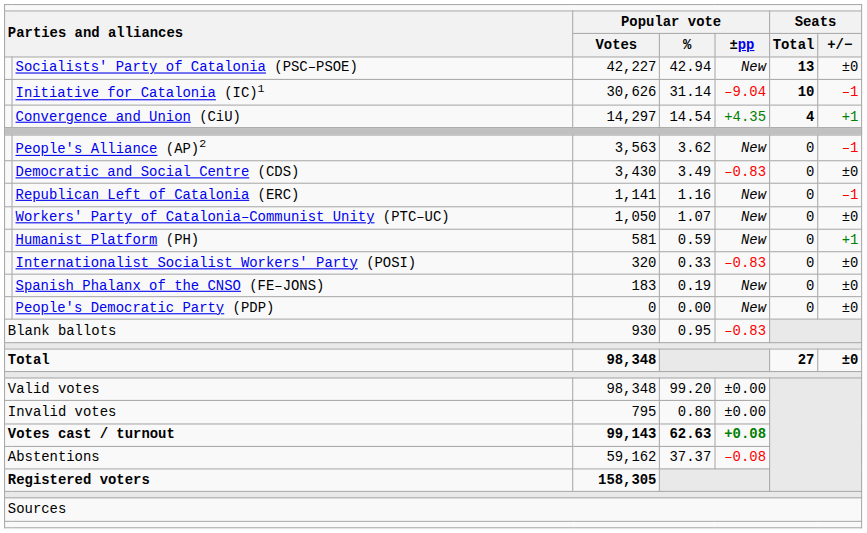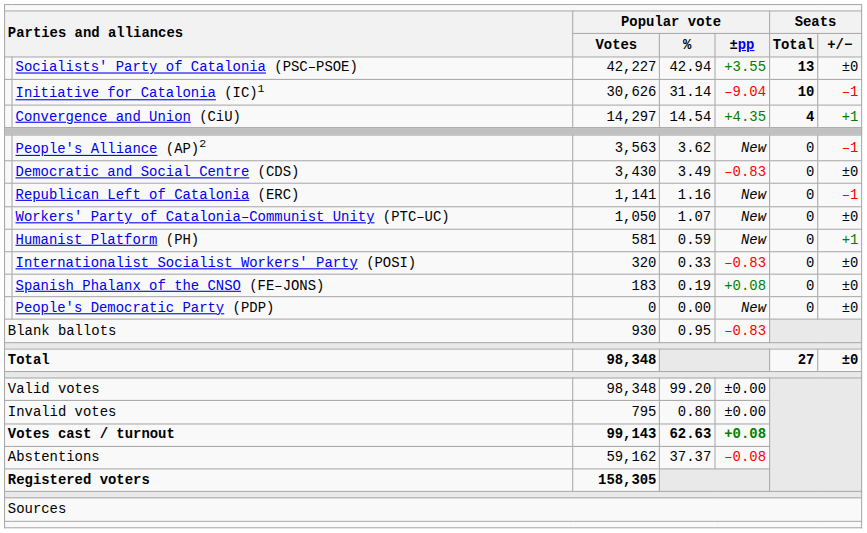(753, 68) New -> (745, 68) +3.55
(753, 286) New -> (745, 286) +0.08
